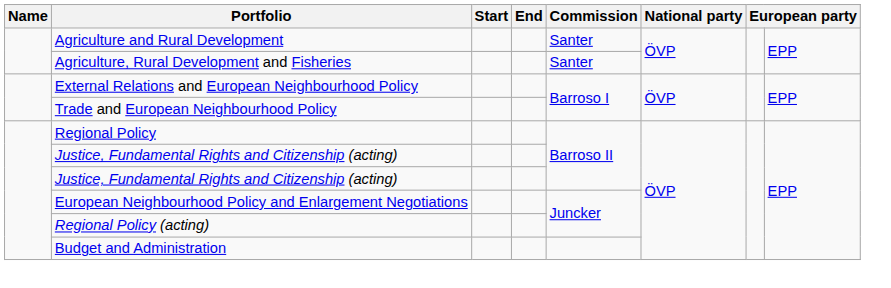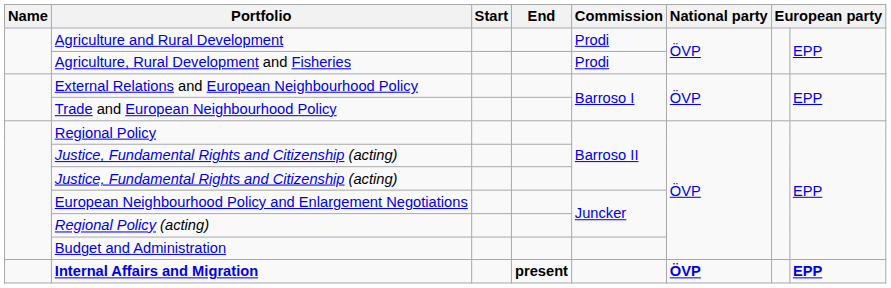(571, 40) Santer -> (592, 40) Prodi
(571, 63) Santer -> (592, 63) Prodi
+ row: (156, 272)
